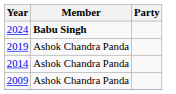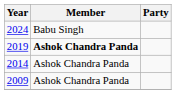(60, 30) bold -> (58, 30) normal
(81, 47) normal -> (86, 47) bold
